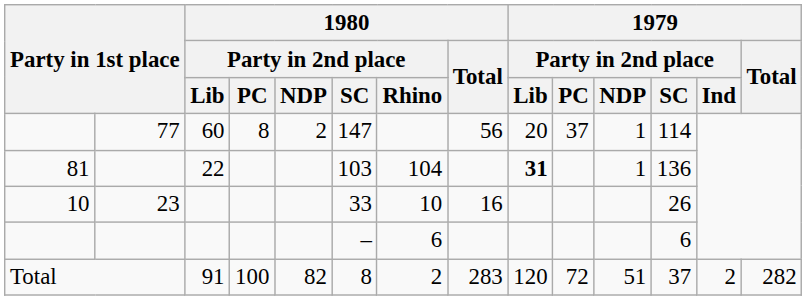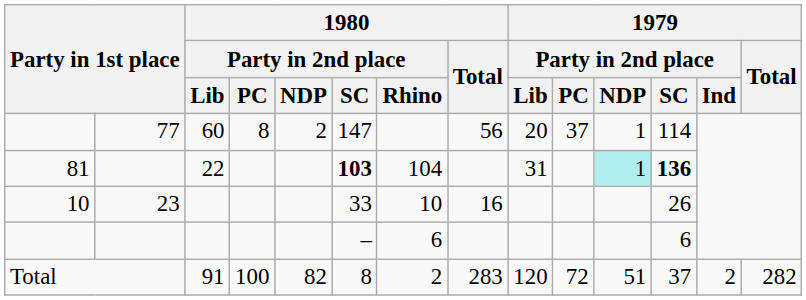(355, 167) normal -> (355, 167) bold
(536, 167) bold -> (536, 167) normal
(641, 167) no background -> (641, 167) paleturquoise background
(674, 167) normal -> (674, 167) bold
